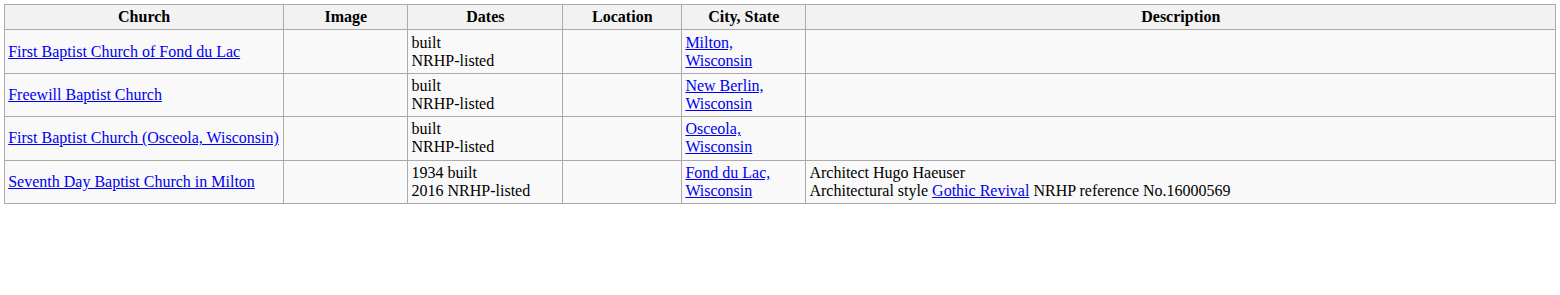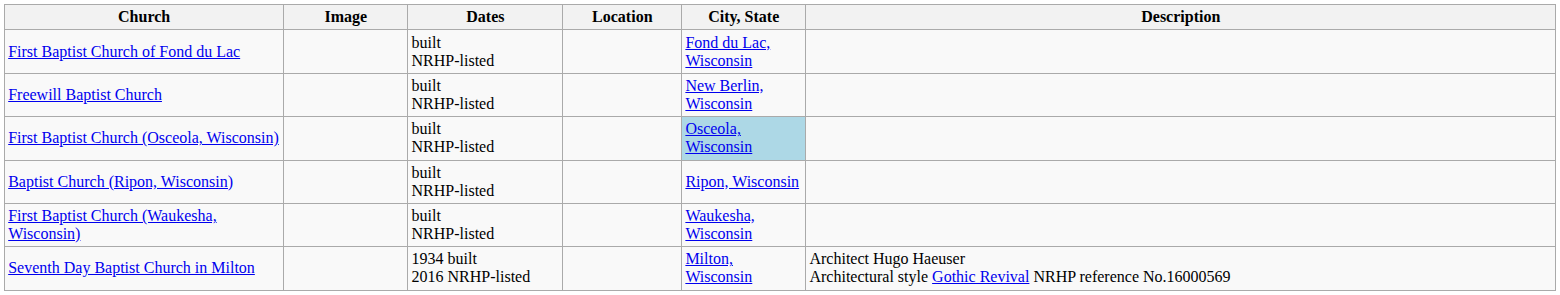(719, 51) Milton, Wisconsin -> (728, 51) Fond du Lac, Wisconsin
(719, 138) no background -> (719, 138) lightblue background
+ row: (121, 181)
+ row: (112, 225)
(728, 181) Fond du Lac, Wisconsin -> (719, 268) Milton, Wisconsin
